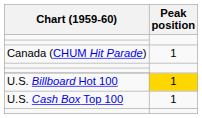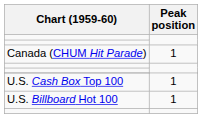(62, 82) U.S. Billboard Hot 100 -> (65, 82) U.S. Cash Box Top 100
(173, 82) gold background -> (173, 82) no background
(65, 99) U.S. Cash Box Top 100 -> (62, 99) U.S. Billboard Hot 100
